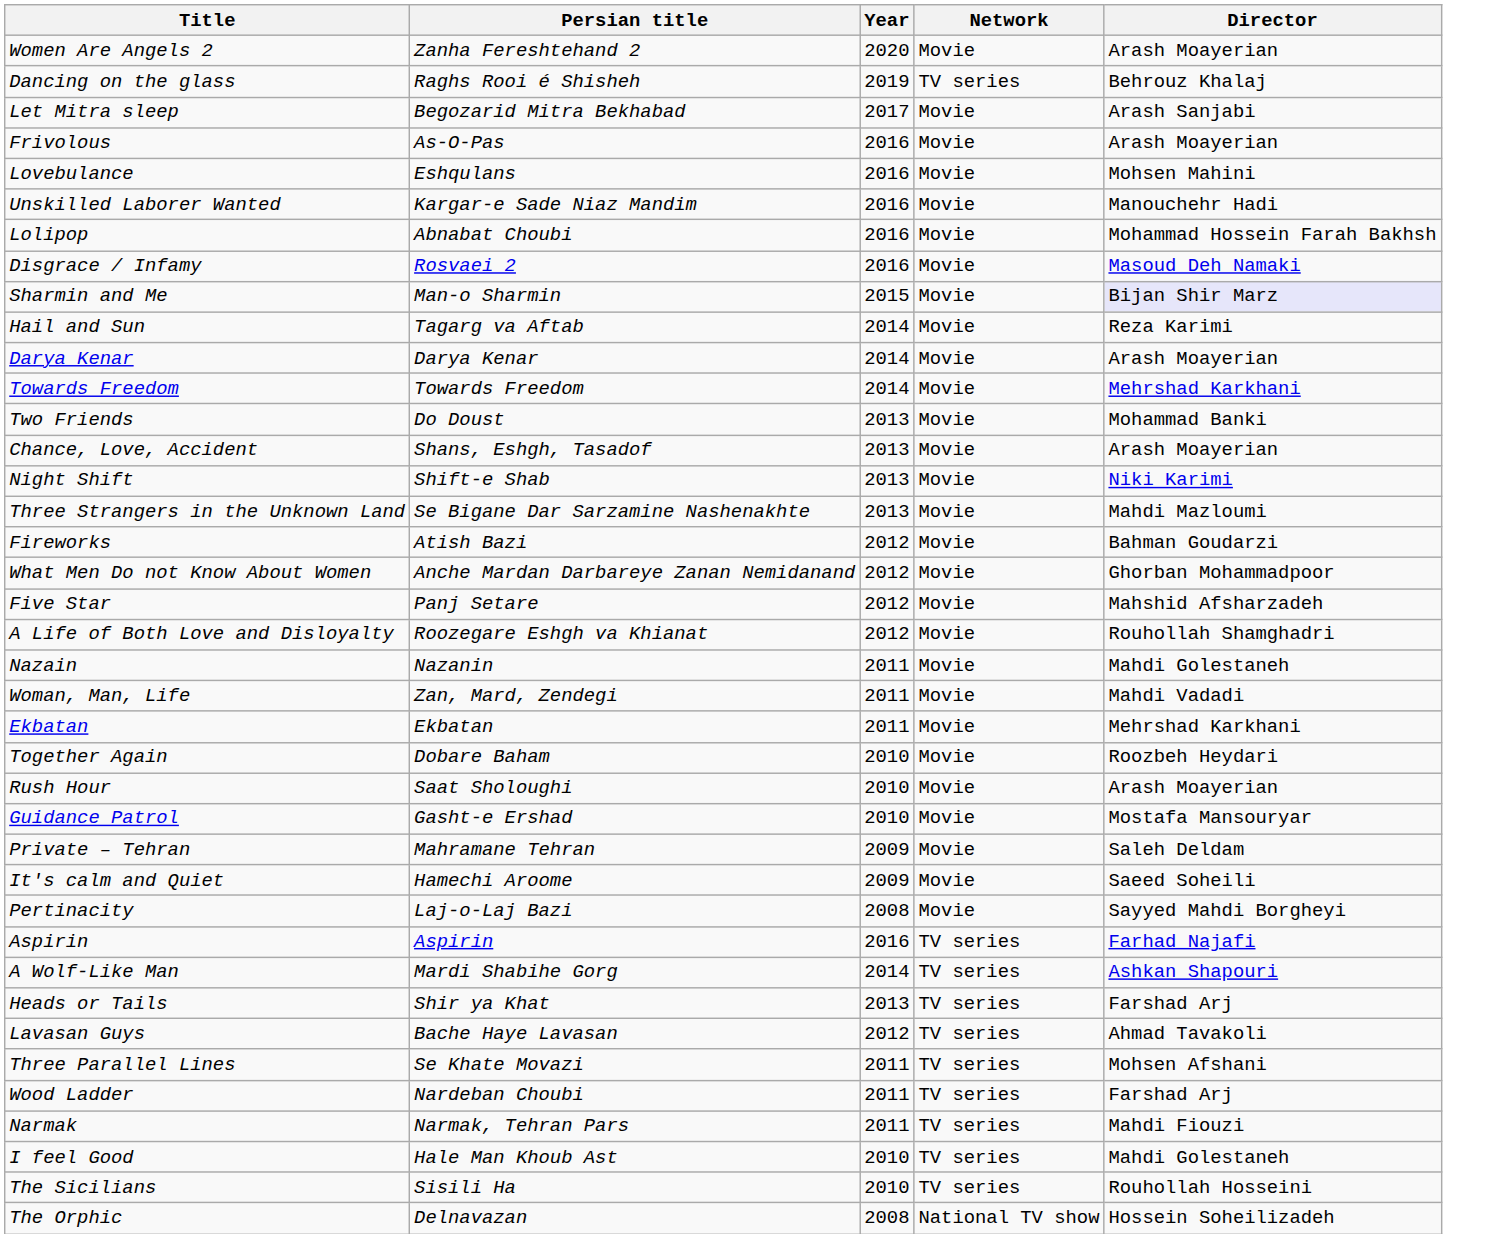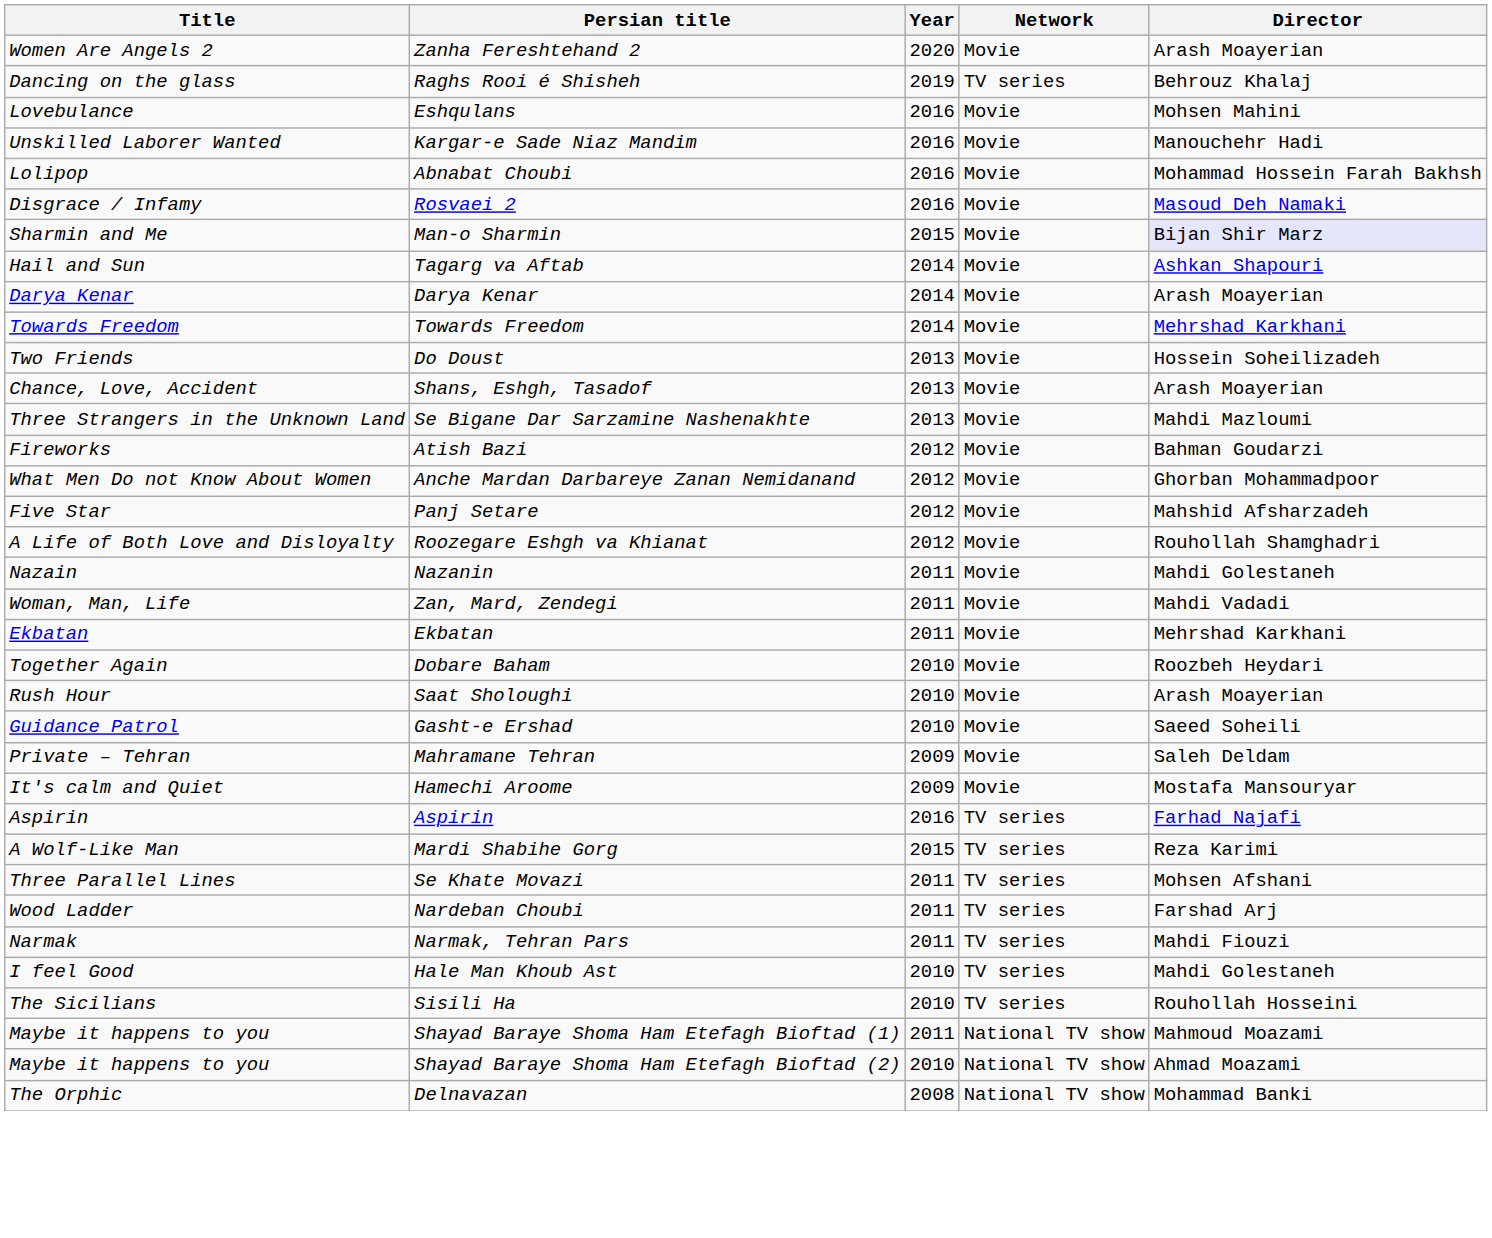- row: (550, 112)
- row: (459, 143)
(1171, 327) Reza Karimi -> (1239, 266) Ashkan Shapouri
(1188, 419) Mohammad Banki -> (1267, 358) Hossein Soheilizadeh
- row: (482, 481)
(1210, 819) Mostafa Mansouryar -> (1227, 727) Saeed Soheili
(1182, 880) Saeed Soheili -> (1256, 788) Mostafa Mansouryar
- row: (493, 911)
(887, 972) 2014 -> (932, 850) 2015
(1193, 972) Ashkan Shapouri -> (1216, 850) Reza Karimi
- row: (482, 1003)
- row: (516, 1034)
+ row: (657, 1034)
+ row: (657, 1065)
(1222, 1218) Hossein Soheilizadeh -> (1233, 1095) Mohammad Banki
